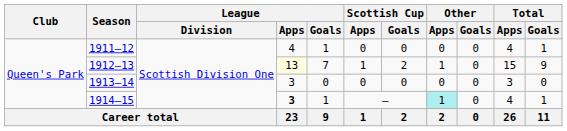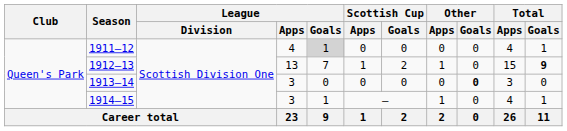(326, 48) no background -> (326, 48) lightgrey background
(292, 65) lightyellow background -> (292, 65) no background
(544, 65) normal -> (544, 65) bold
(476, 83) normal -> (476, 83) bold
(292, 100) bold -> (292, 100) normal
(442, 100) paleturquoise background -> (442, 100) no background
